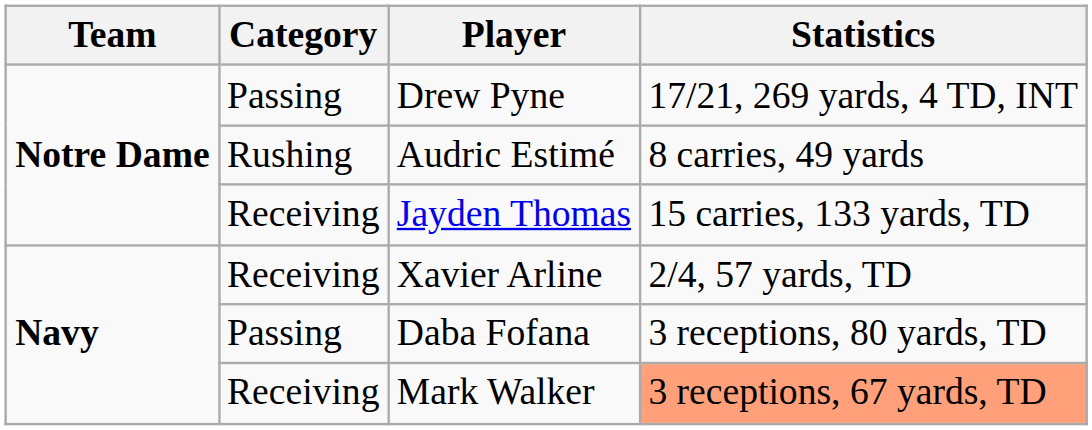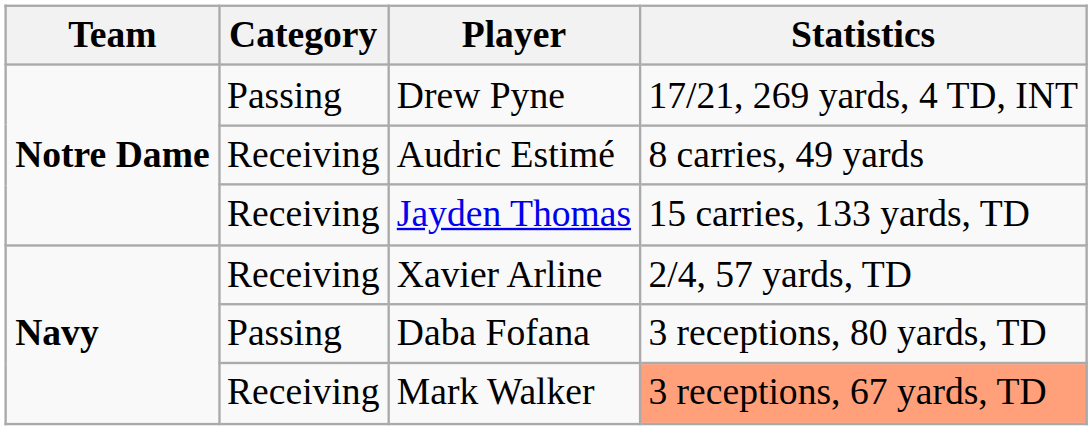(290, 154) Rushing -> (303, 154) Receiving
